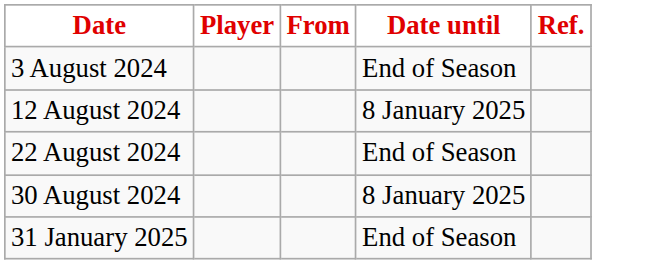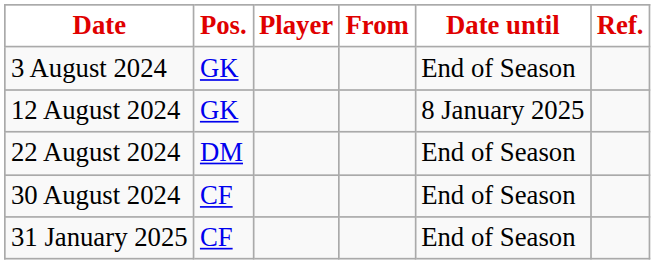+ column: (223, 25)
(444, 195) 8 January 2025 -> (498, 195) End of Season
